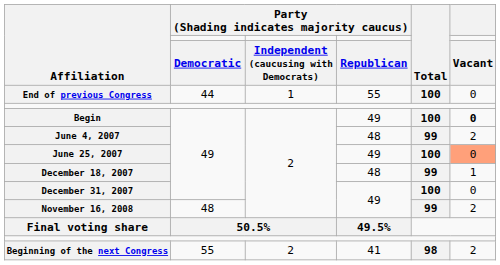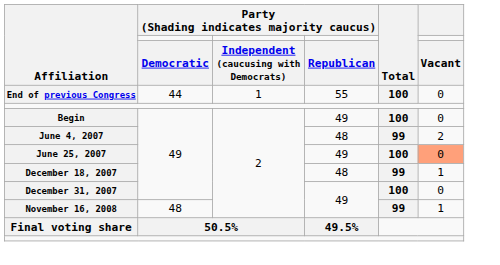(473, 118) bold -> (441, 118) normal
(473, 209) 2 -> (441, 209) 1
- row: (87, 250)
